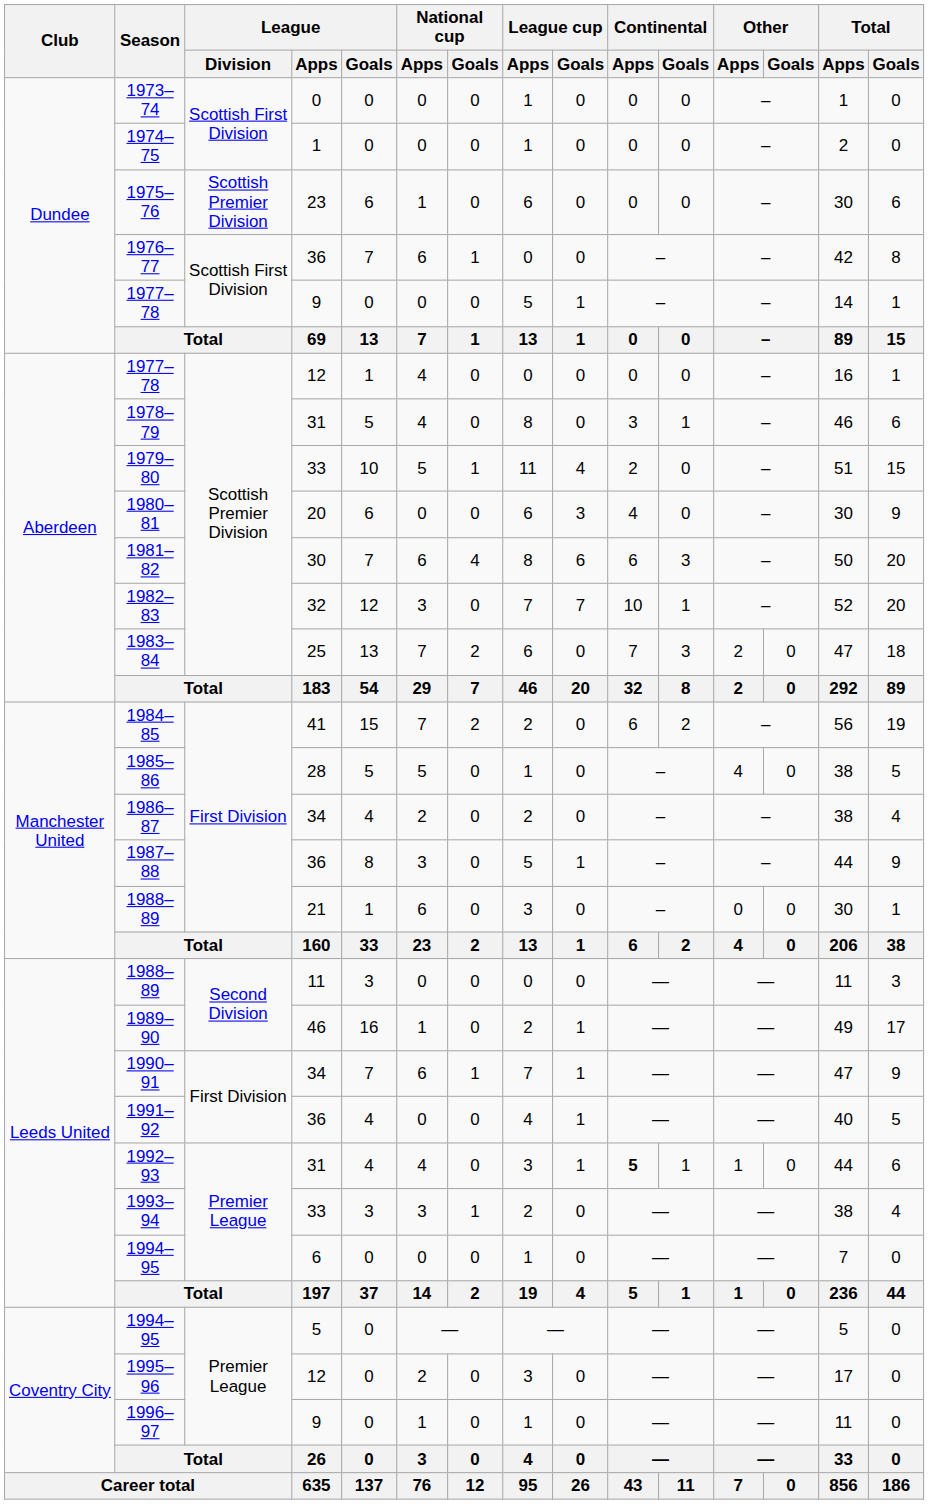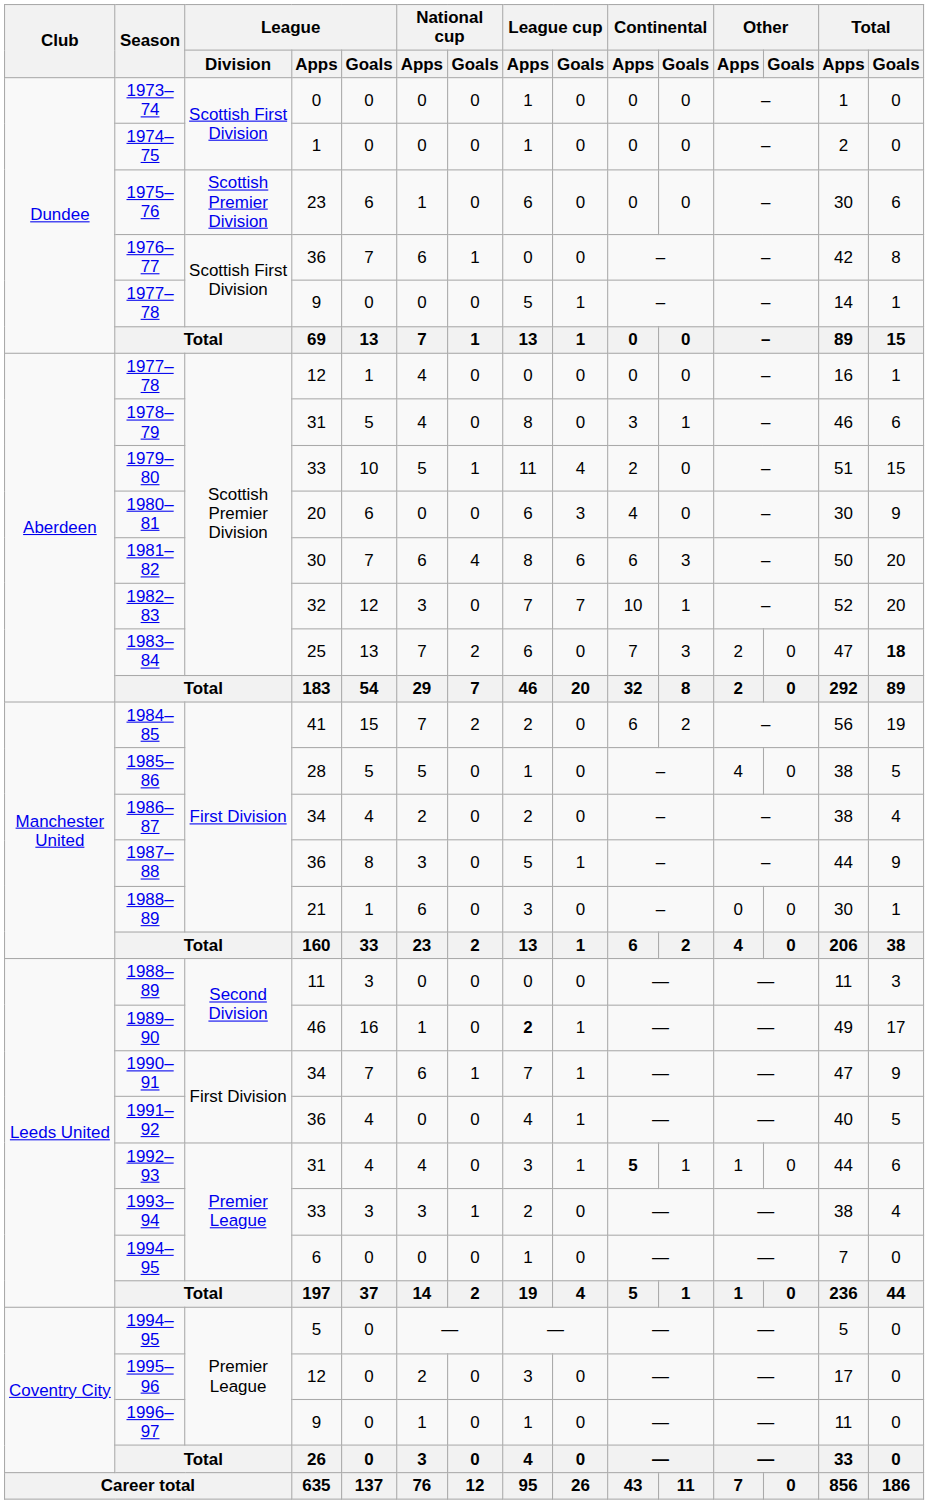(896, 652) normal -> (896, 652) bold
(528, 1027) normal -> (528, 1027) bold
